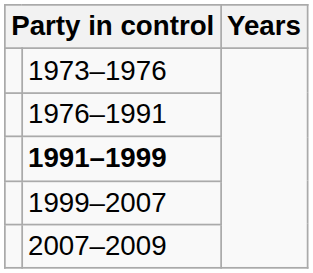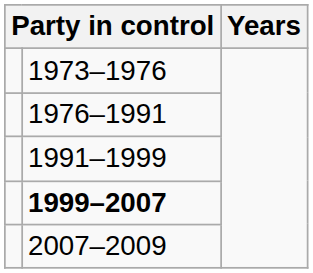(97, 158) bold -> (97, 158) normal
(97, 202) normal -> (97, 202) bold
